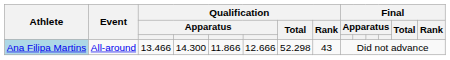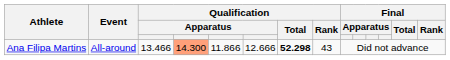(46, 48) lightblue background -> (46, 48) no background
(191, 48) no background -> (191, 48) lightsalmon background
(295, 48) normal -> (295, 48) bold
